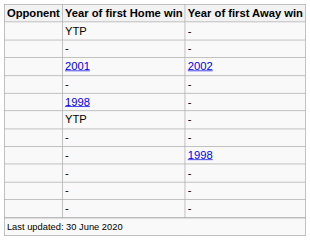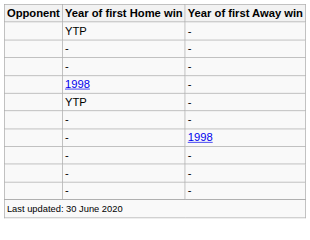- row: (77, 66)
